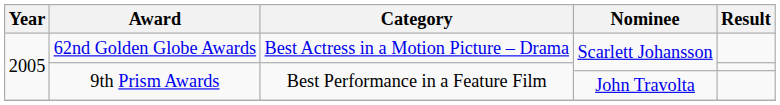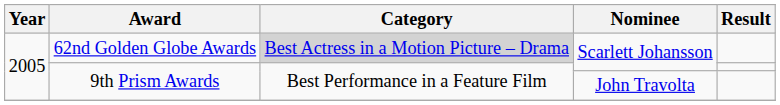(417, 47) no background -> (417, 47) lightgrey background
